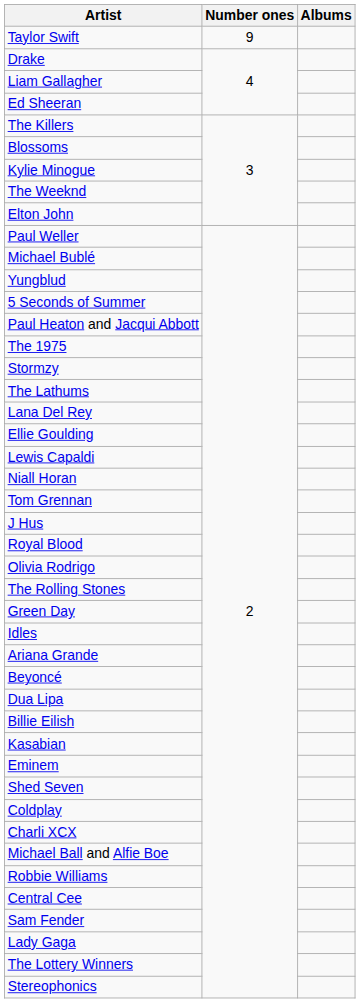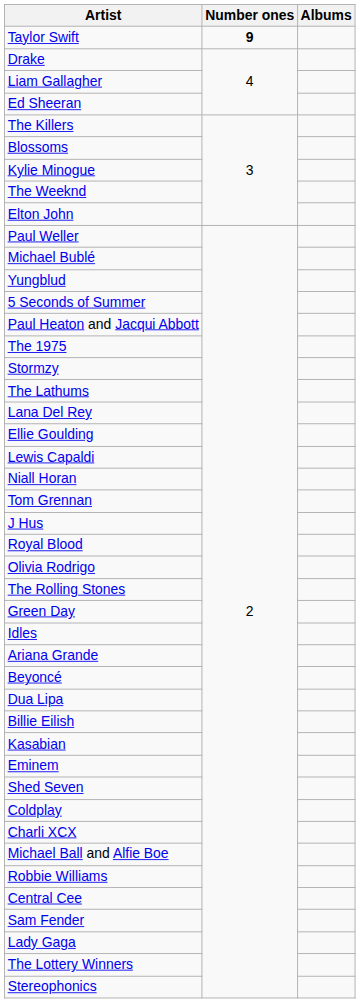(250, 37) normal -> (250, 37) bold
